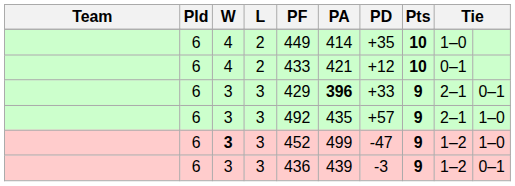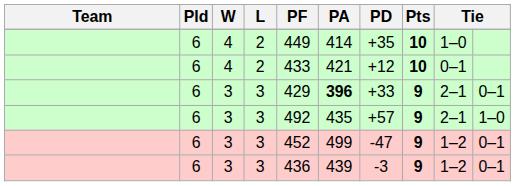(228, 142) bold -> (228, 142) normal
(492, 142) 1–0 -> (492, 142) 0–1
